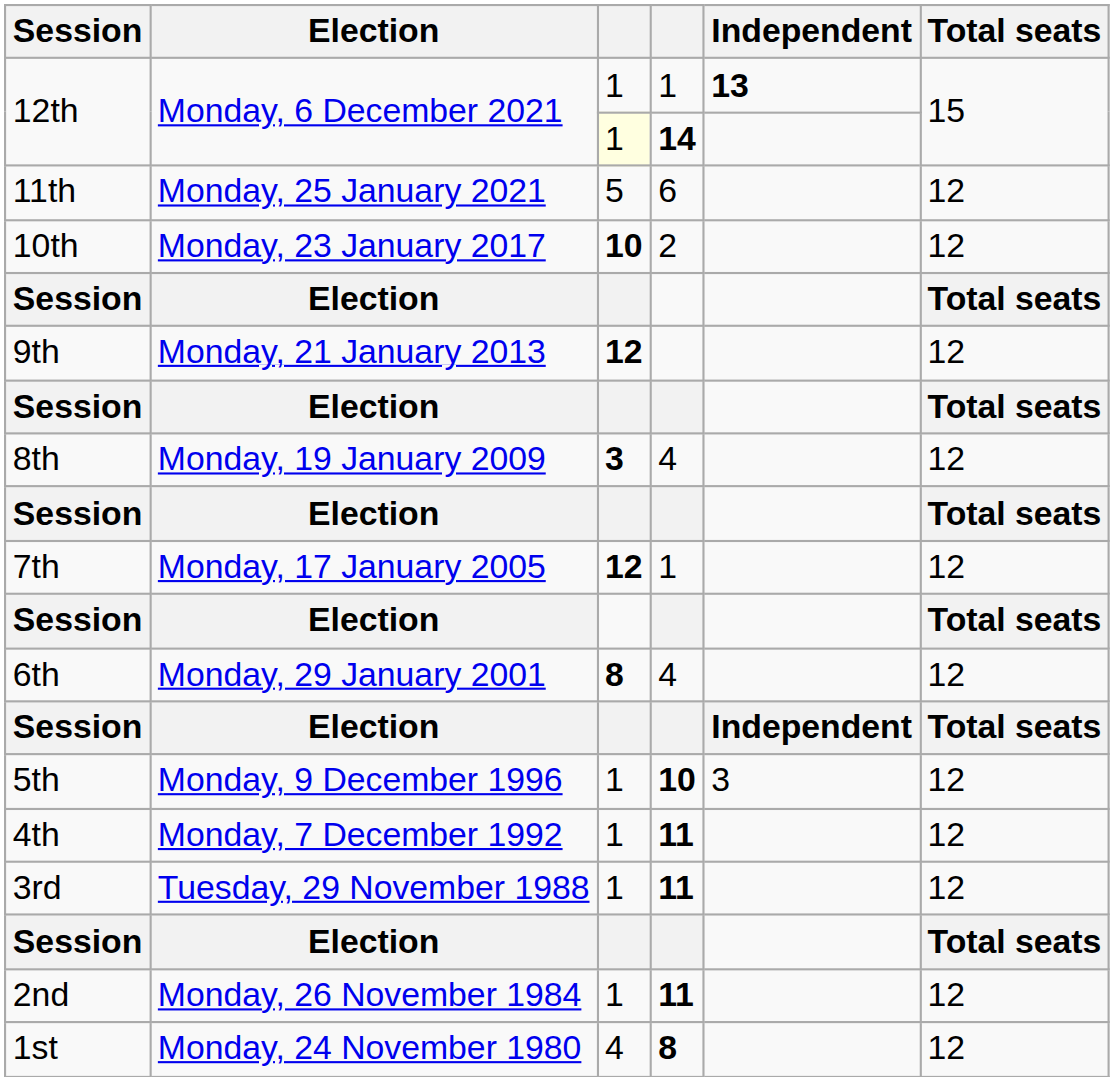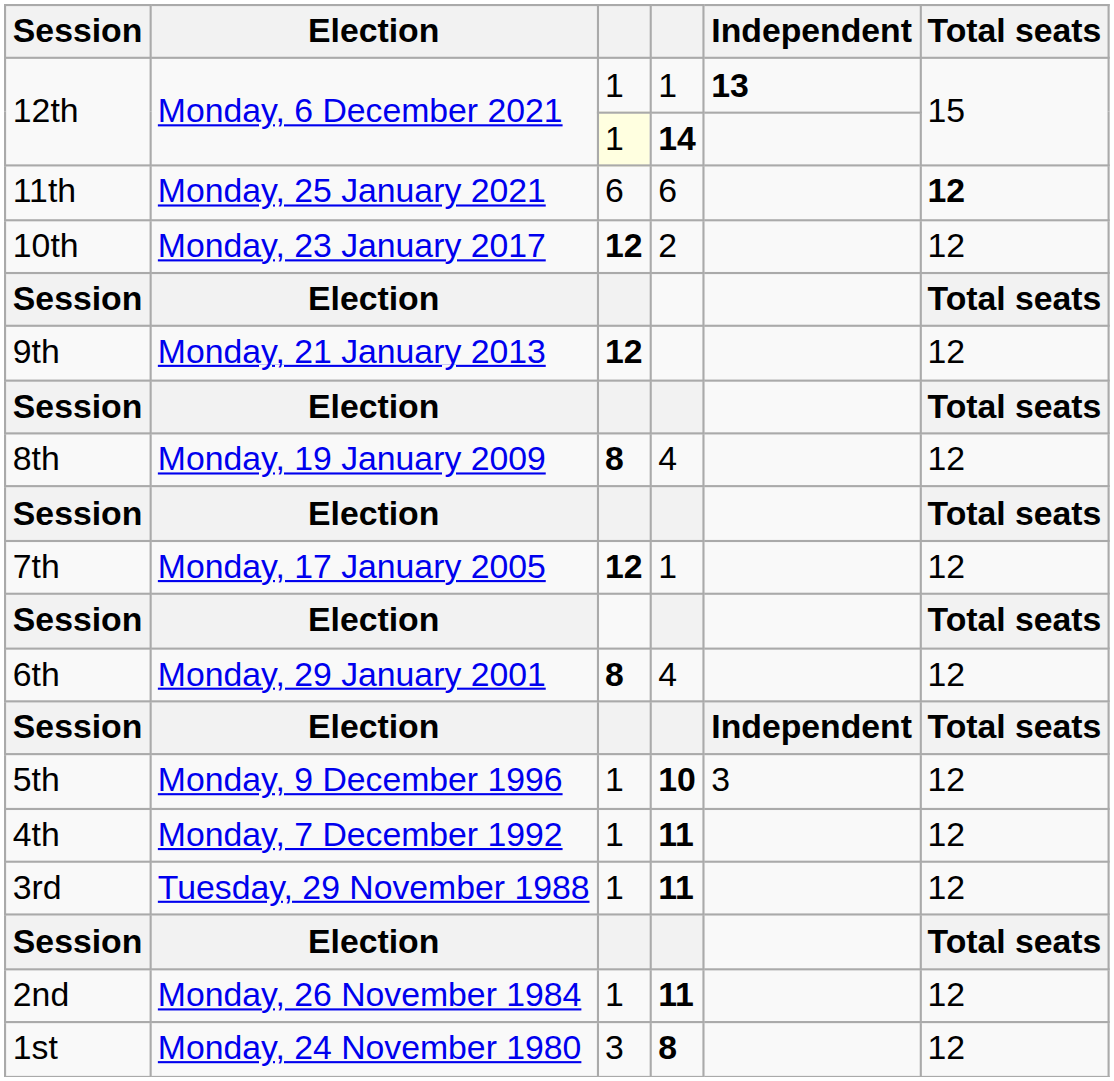(614, 191) 5 -> (614, 191) 6
(946, 191) normal -> (946, 191) bold
(624, 245) 10 -> (624, 245) 12
(614, 459) 3 -> (614, 459) 8
(614, 1048) 4 -> (614, 1048) 3
